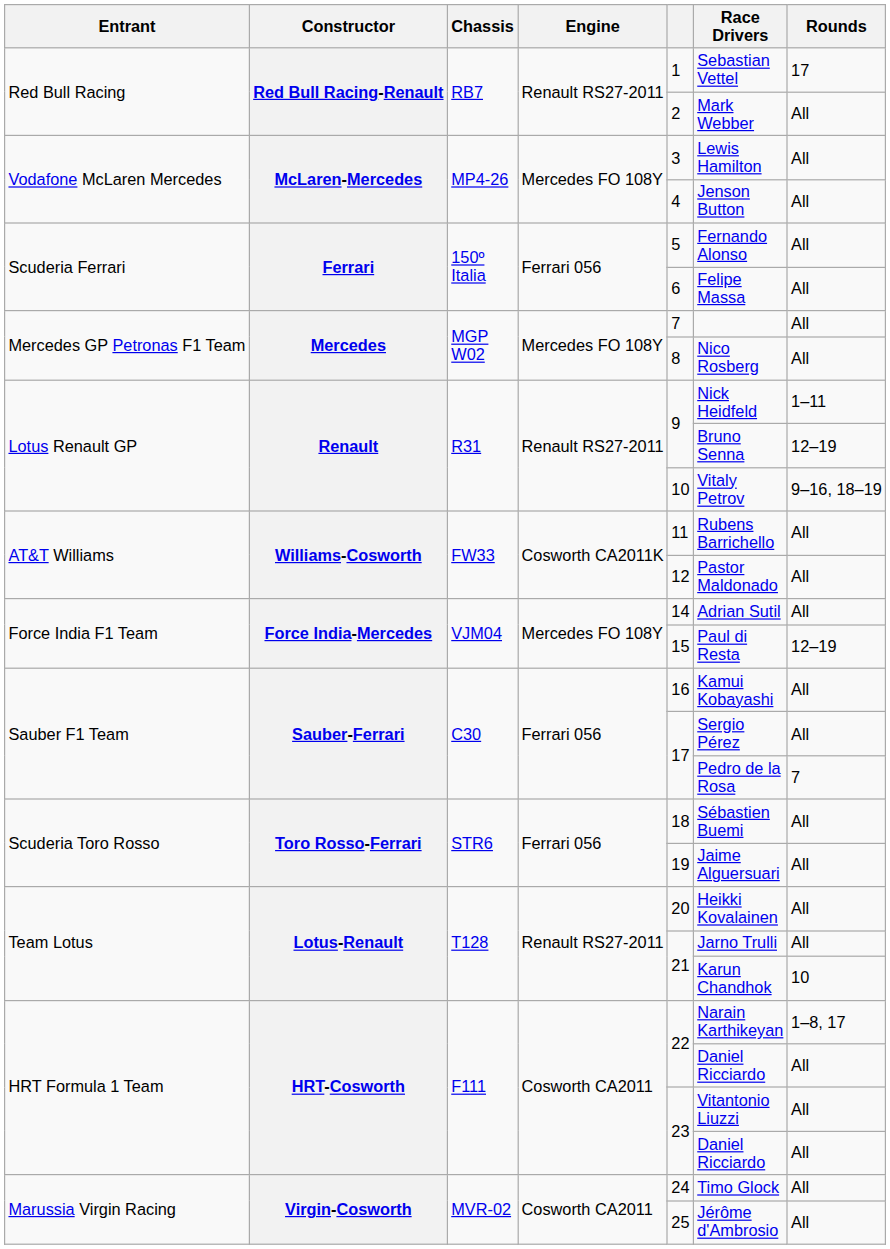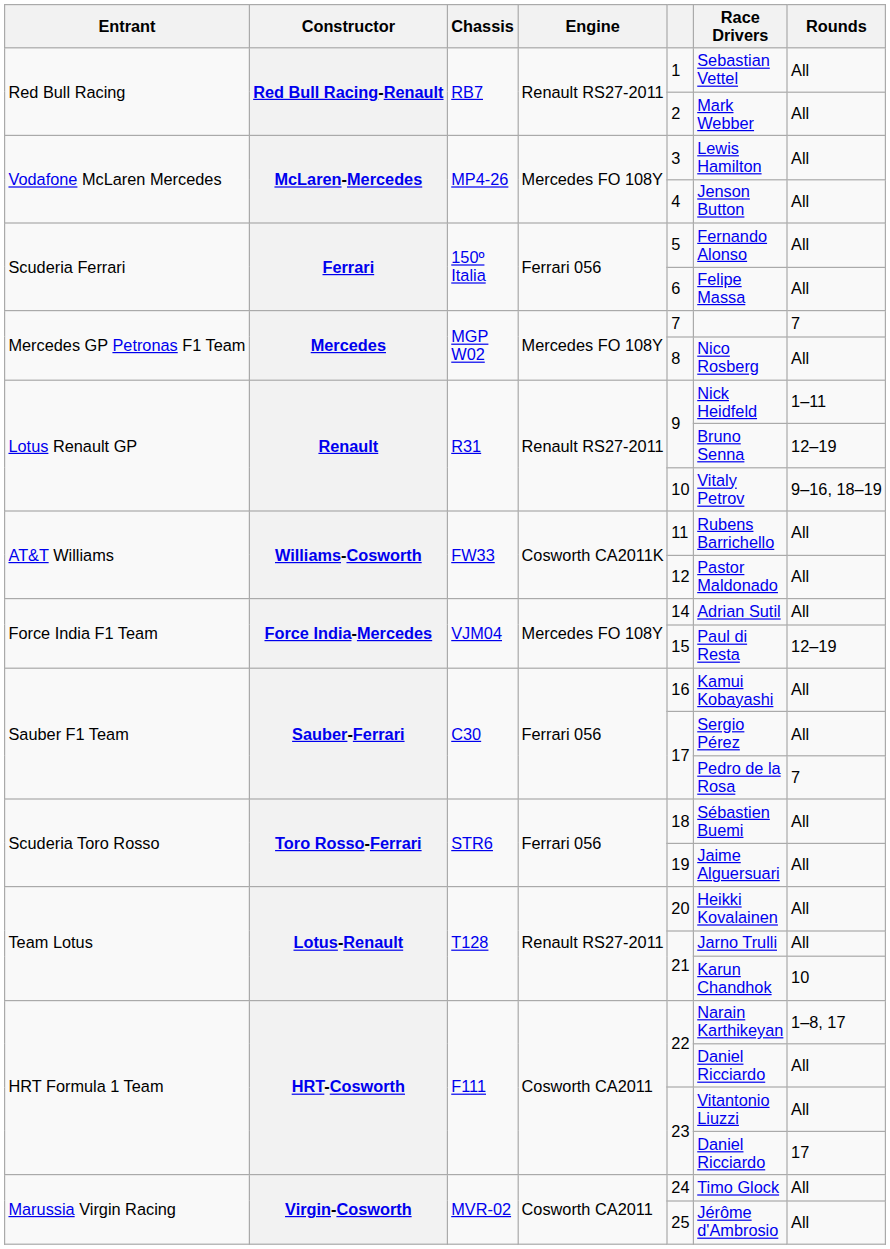(800, 70) 17 -> (800, 70) All
(800, 323) All -> (796, 323) 7
(800, 1153) All -> (800, 1153) 17
